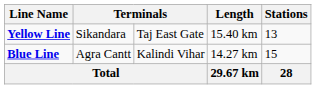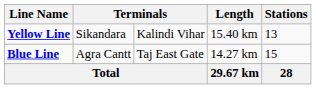(170, 34) Taj East Gate -> (171, 34) Kalindi Vihar
(171, 53) Kalindi Vihar -> (170, 53) Taj East Gate
